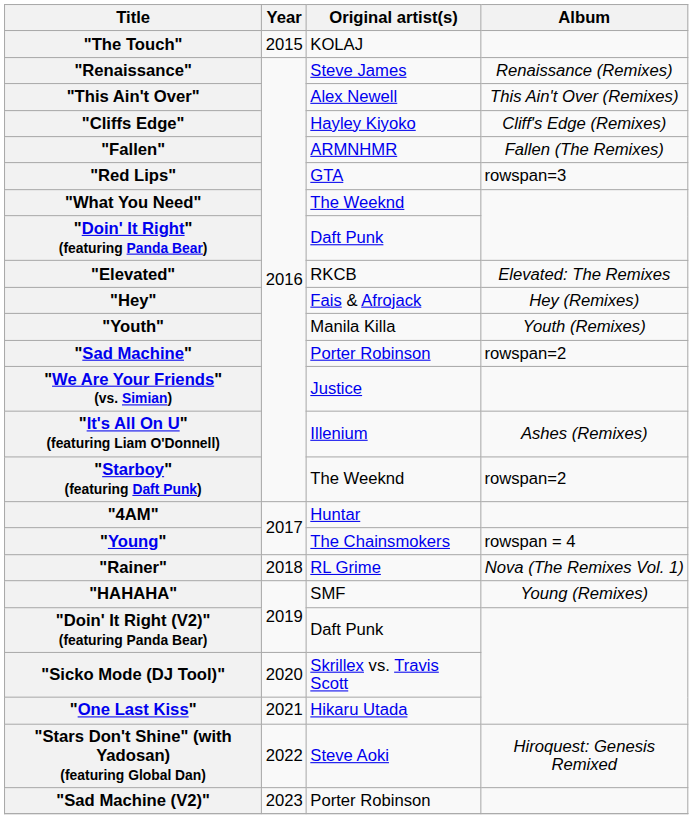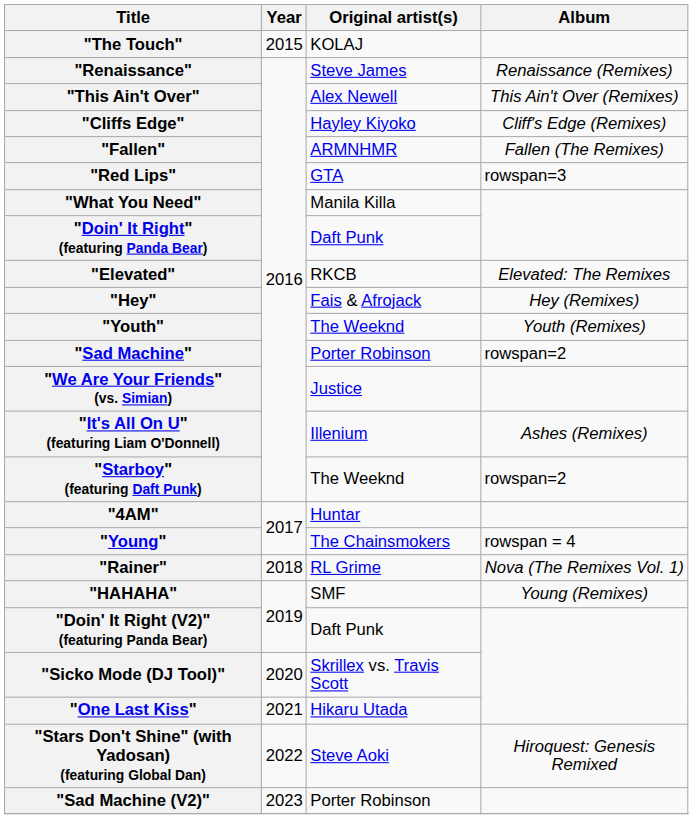(357, 202) The Weeknd -> (353, 202) Manila Killa
(353, 326) Manila Killa -> (357, 326) The Weeknd
